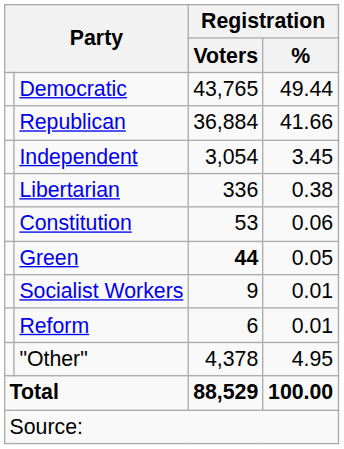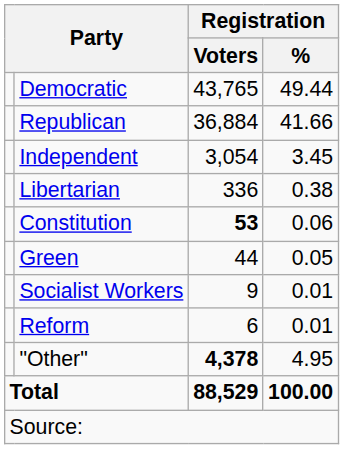(246, 223) normal -> (246, 223) bold
(246, 257) bold -> (246, 257) normal
(232, 358) normal -> (232, 358) bold
